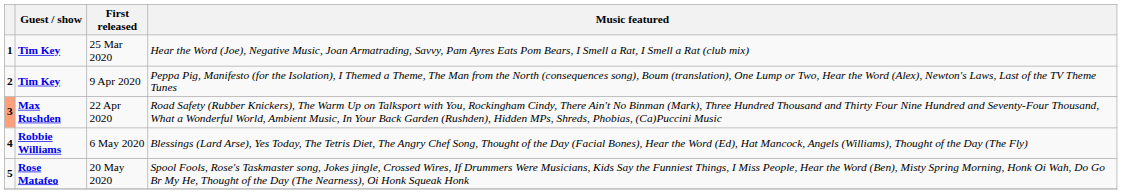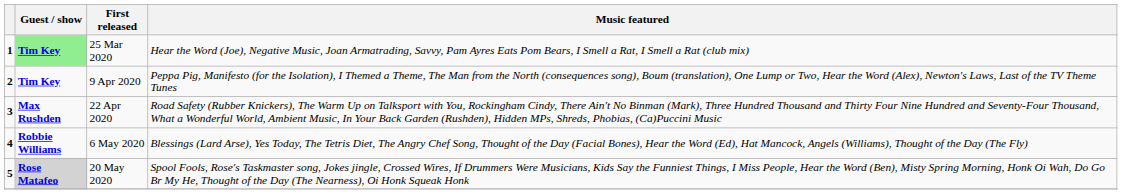(39, 50) no background -> (39, 50) lightgreen background
(10, 112) lightsalmon background -> (10, 112) no background
(38, 173) no background -> (38, 173) lightgrey background
